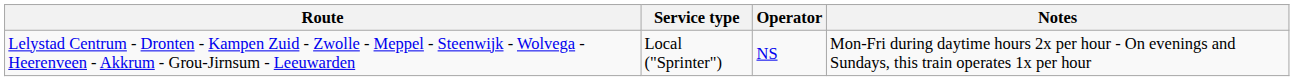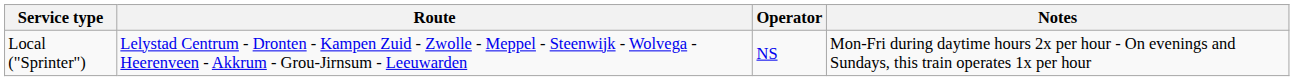columns swapped: (323, 17) <-> (697, 17)
